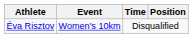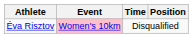(90, 26) no background -> (90, 26) pink background
